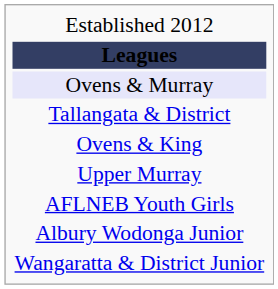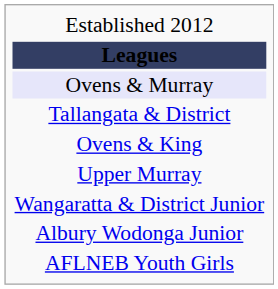(139, 203) AFLNEB Youth Girls -> (139, 203) Wangaratta & District Junior
(139, 263) Wangaratta & District Junior -> (139, 263) AFLNEB Youth Girls
